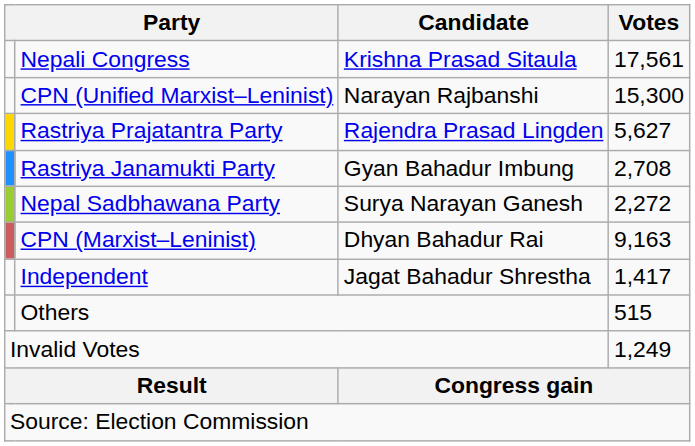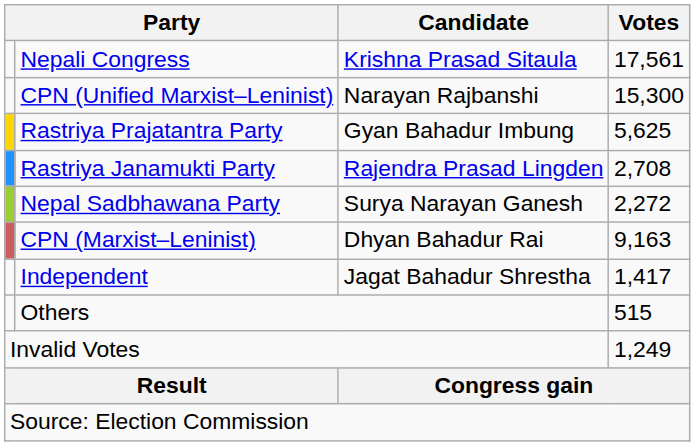(474, 131) Rajendra Prasad Lingden -> (459, 131) Gyan Bahadur Imbung
(643, 131) 5,627 -> (643, 131) 5,625
(459, 167) Gyan Bahadur Imbung -> (474, 167) Rajendra Prasad Lingden
